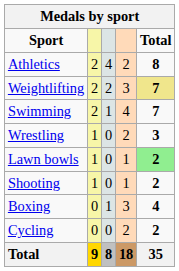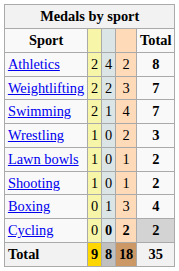(156, 88) khaki background -> (156, 88) no background
(156, 159) lightgreen background -> (156, 159) no background
(109, 230) normal -> (109, 230) bold
(126, 230) normal -> (126, 230) bold
(156, 230) no background -> (156, 230) lightgrey background
